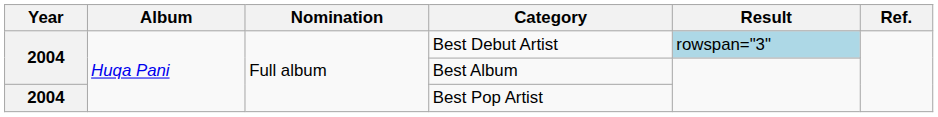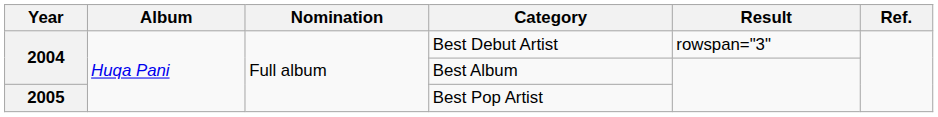(724, 44) lightblue background -> (724, 44) no background
(46, 97) 2004 -> (46, 97) 2005
